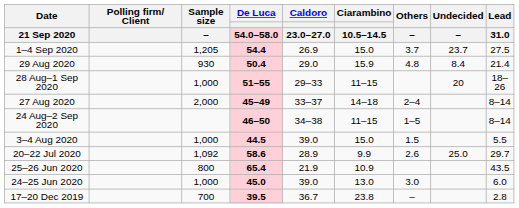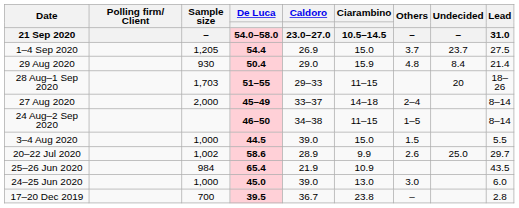(206, 82) 1,000 -> (206, 82) 1,703
(206, 153) 1,092 -> (206, 153) 1,002
(206, 167) 800 -> (206, 167) 984
